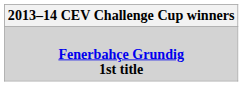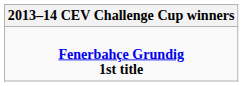(121, 61) lightgrey background -> (121, 61) no background
